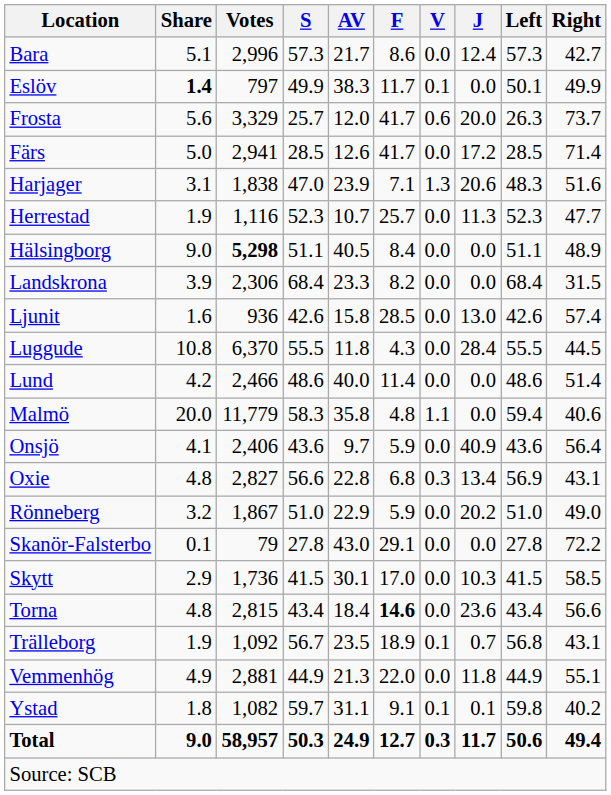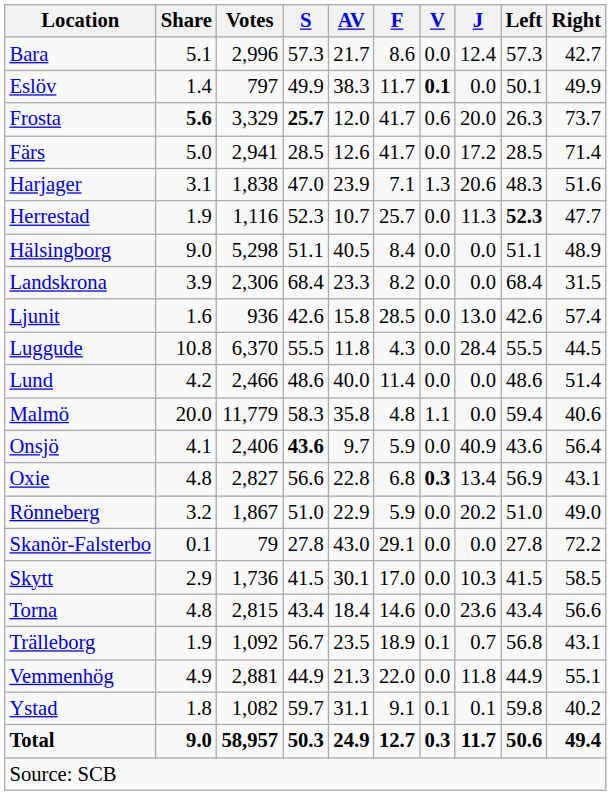(199, 86) bold -> (199, 86) normal
(438, 86) normal -> (438, 86) bold
(199, 119) normal -> (199, 119) bold
(306, 119) normal -> (306, 119) bold
(524, 217) normal -> (524, 217) bold
(255, 250) bold -> (255, 250) normal
(306, 446) normal -> (306, 446) bold
(438, 479) normal -> (438, 479) bold
(397, 610) bold -> (397, 610) normal
